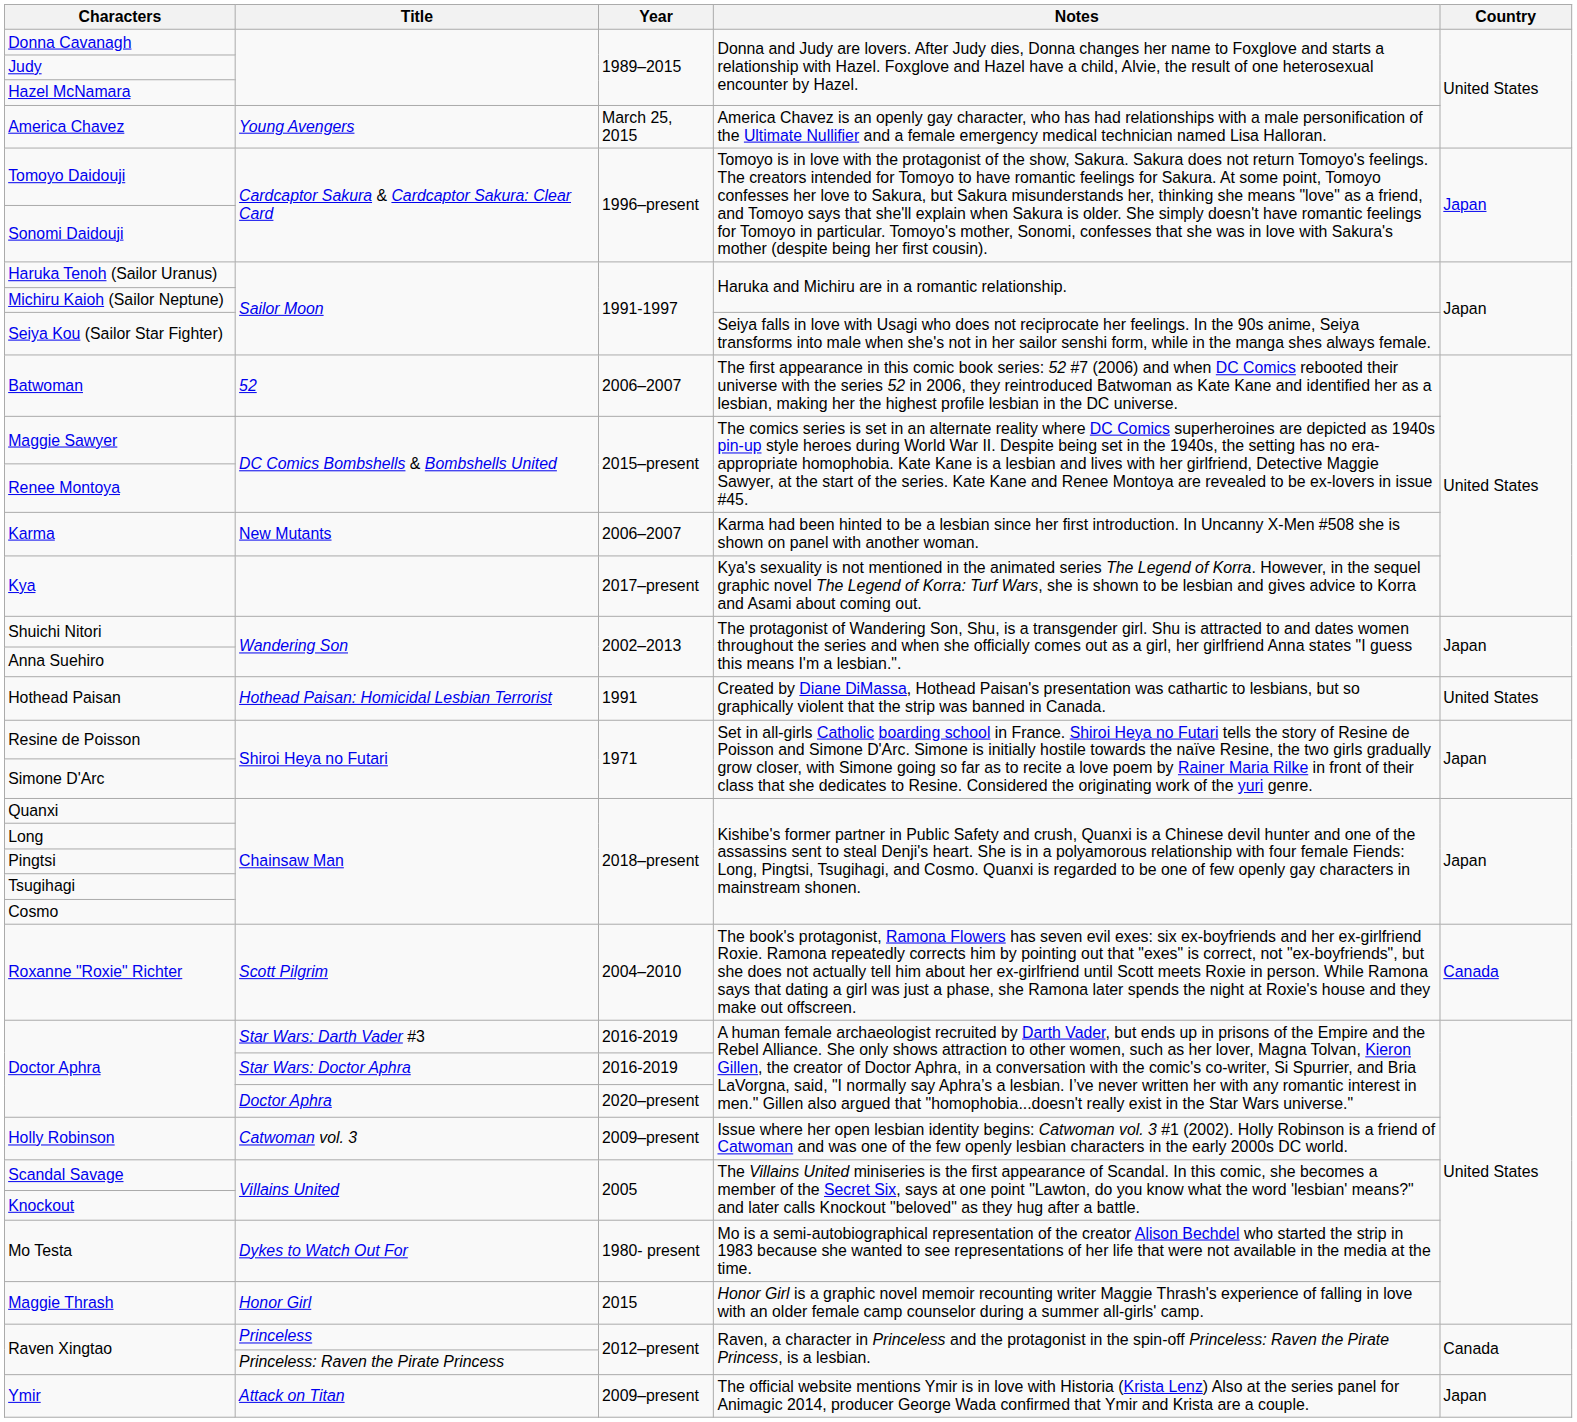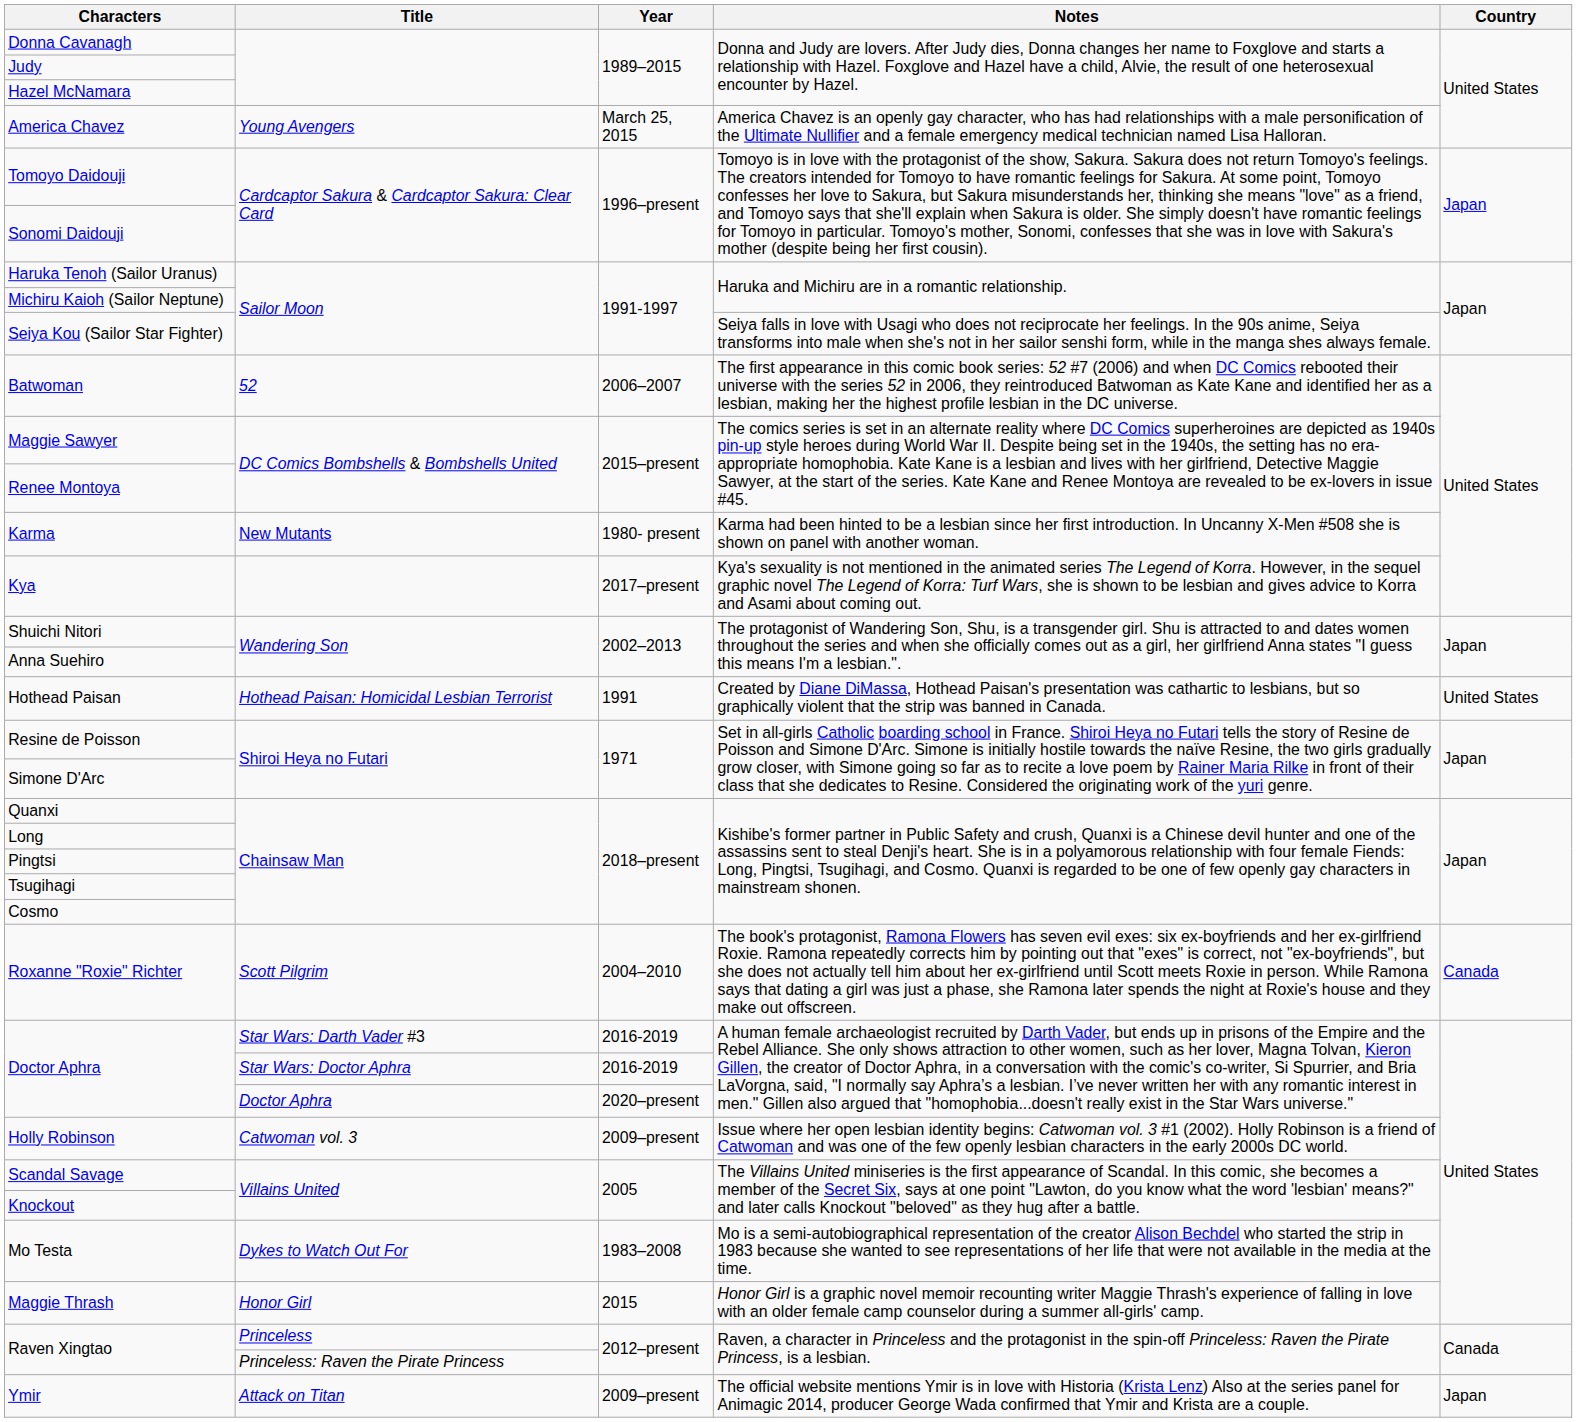(642, 533) 2006–2007 -> (651, 533) 1980- present
(651, 1250) 1980- present -> (642, 1250) 1983–2008
